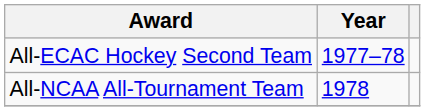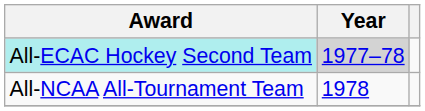(161, 55) no background -> (161, 55) paleturquoise background
(363, 55) no background -> (363, 55) lightgrey background
